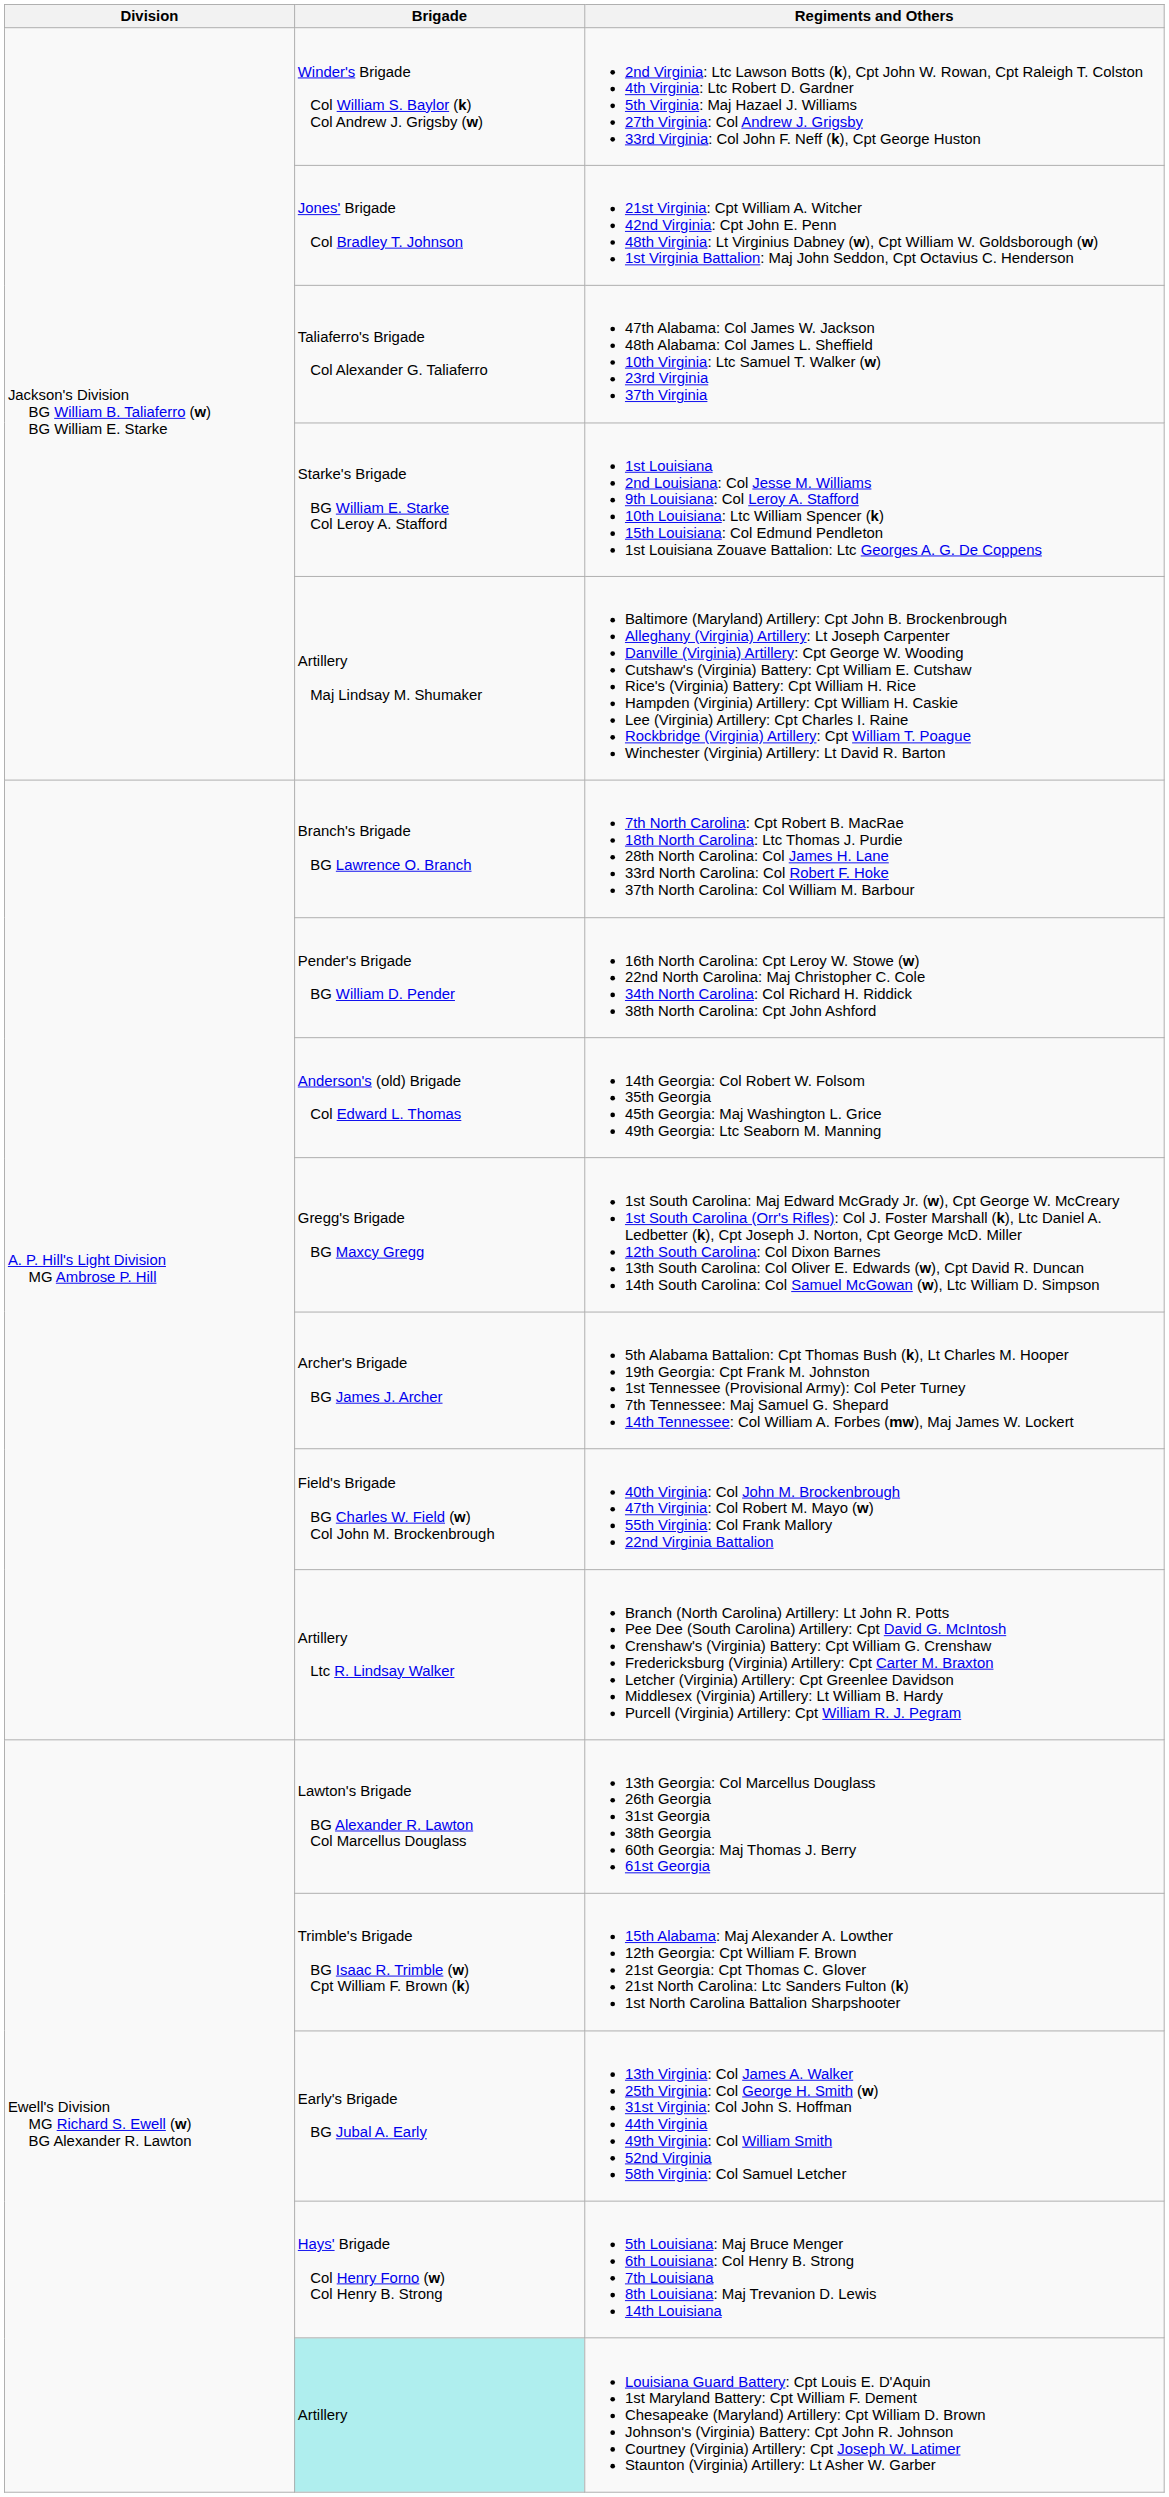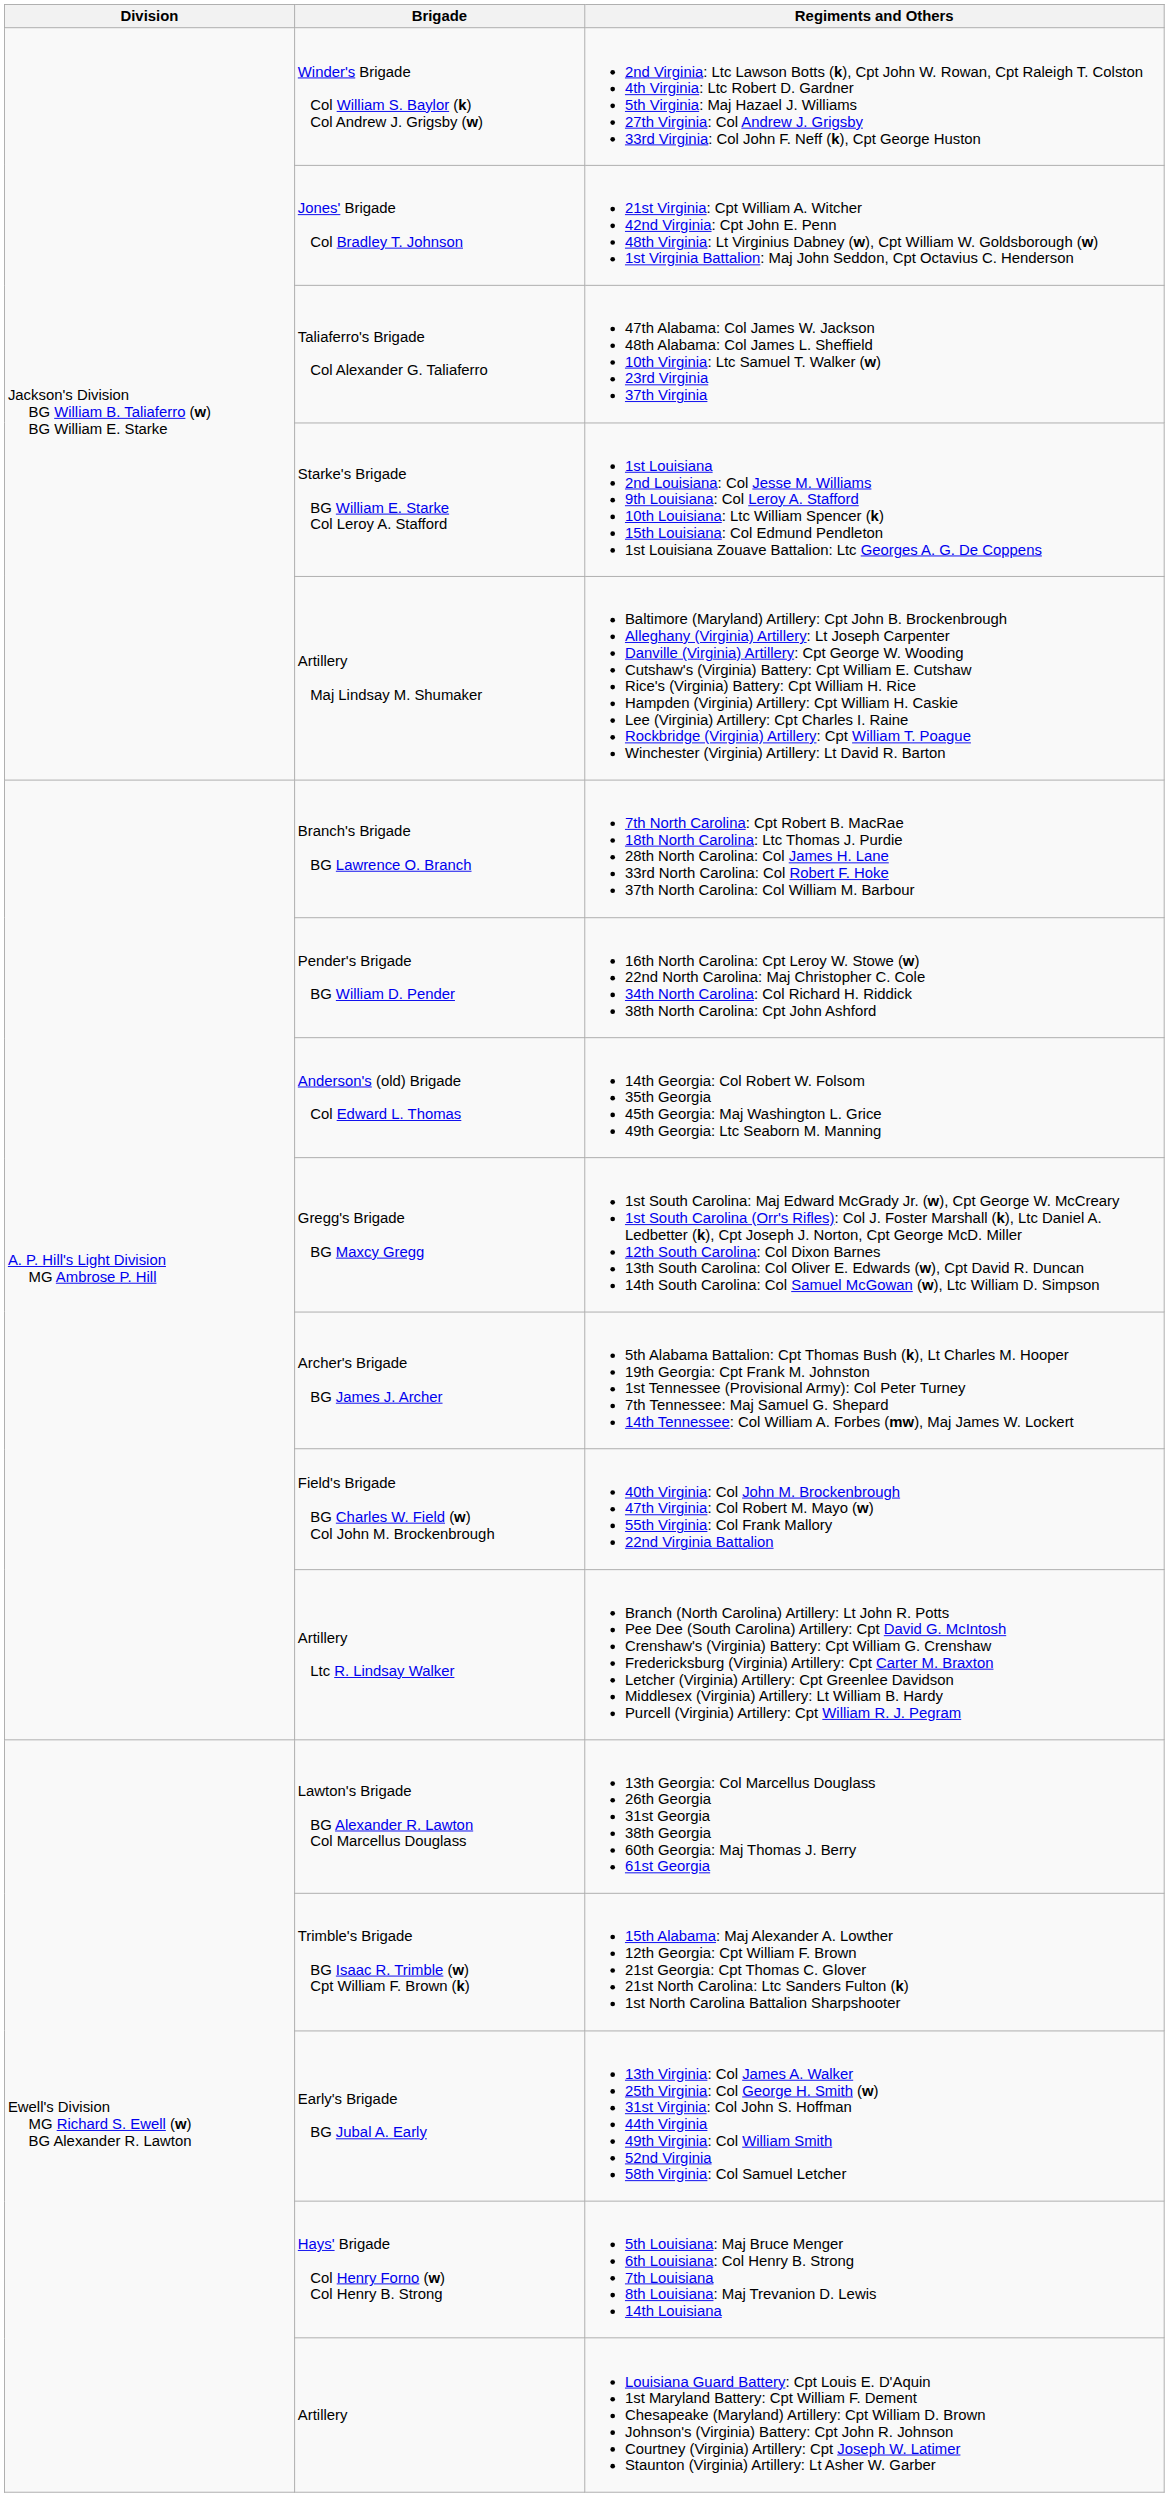(323, 2415) paleturquoise background -> (323, 2415) no background
